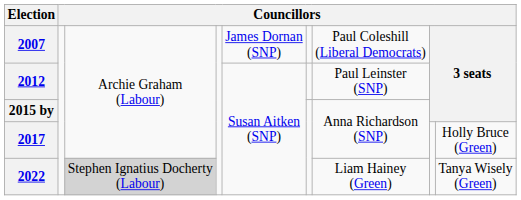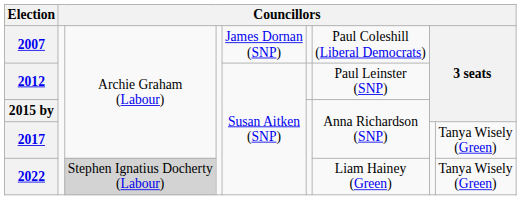(475, 139) Holly Bruce (Green) -> (475, 139) Tanya Wisely (Green)
